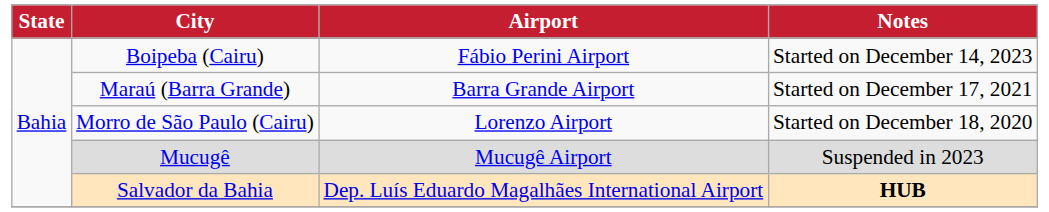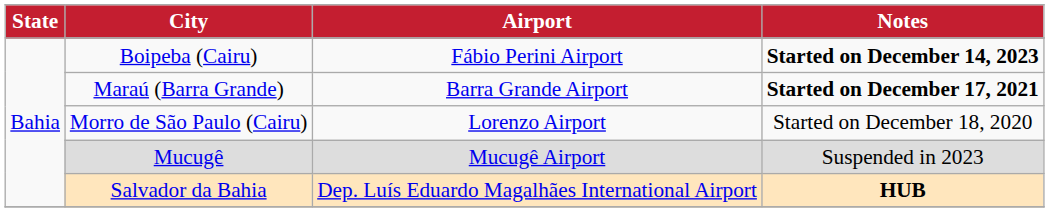(903, 55) normal -> (903, 55) bold
(903, 88) normal -> (903, 88) bold
